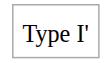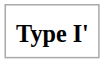(56, 34) normal -> (52, 34) bold
